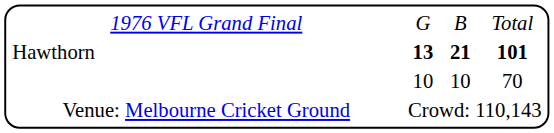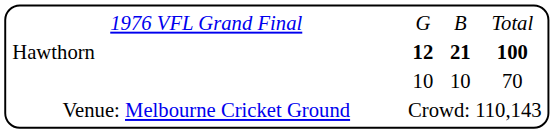(423, 52) 13 -> (423, 52) 12
(512, 52) 101 -> (512, 52) 100
